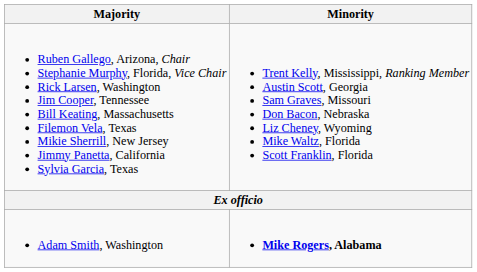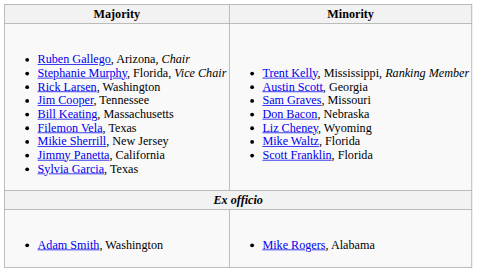(351, 245) bold -> (351, 245) normal
